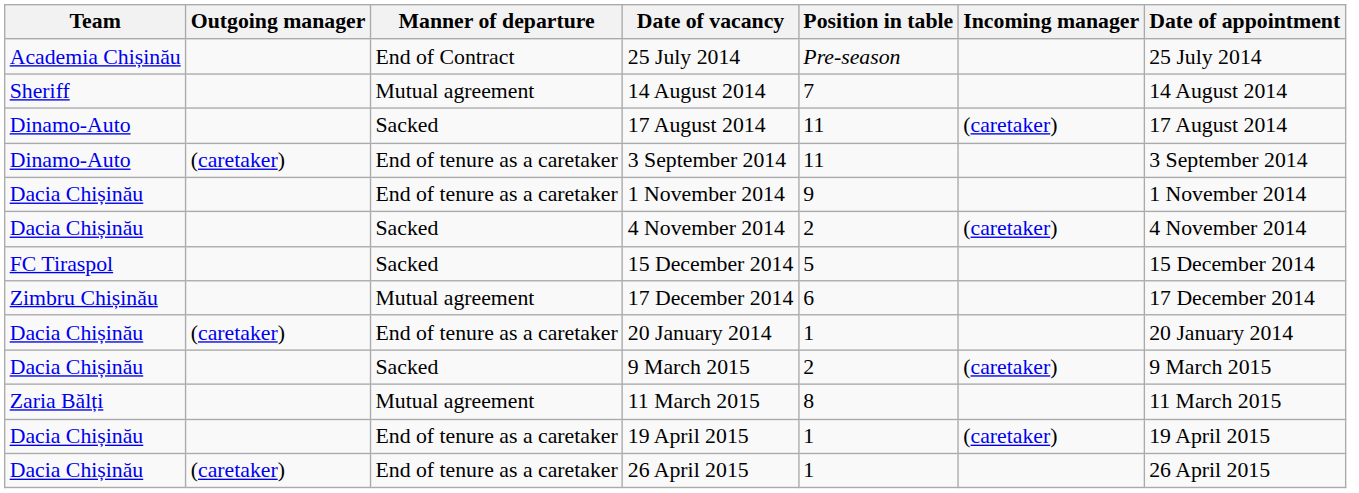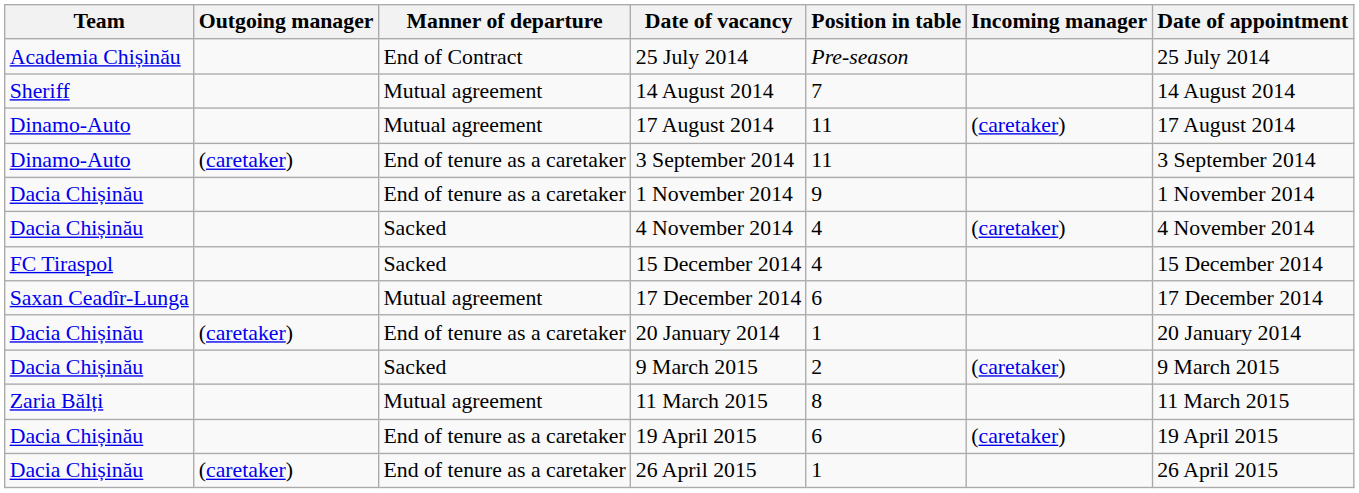(407, 125) Sacked -> (463, 125) Mutual agreement
(809, 228) 2 -> (817, 228) 4
(809, 263) 5 -> (817, 263) 4
(84, 297) Zimbru Chișinău -> (99, 297) Saxan Ceadîr-Lunga
(809, 435) 1 -> (817, 435) 6
